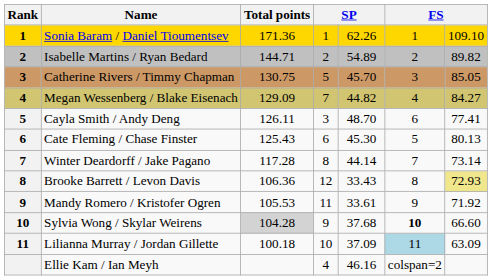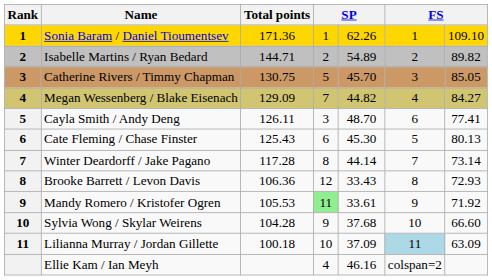(466, 181) khaki background -> (466, 181) no background
(326, 202) no background -> (326, 202) lightgreen background
(277, 222) lightgrey background -> (277, 222) no background
(415, 222) bold -> (415, 222) normal
